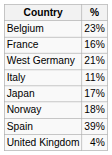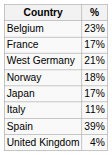(95, 45) 16% -> (95, 45) 17%
rows swapped: (16, 77) <-> (24, 110)
